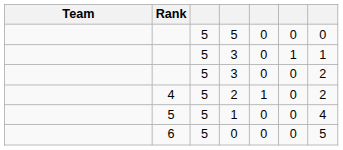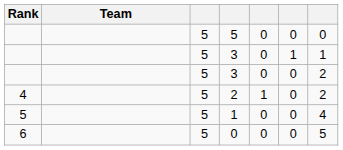columns swapped: (171, 14) <-> (78, 14)
